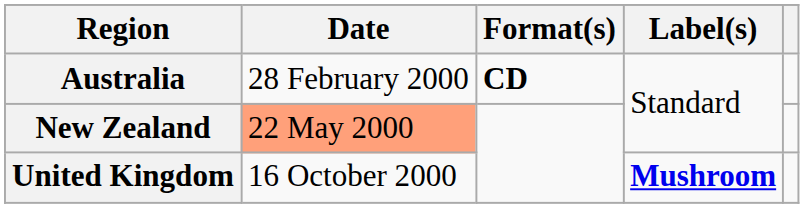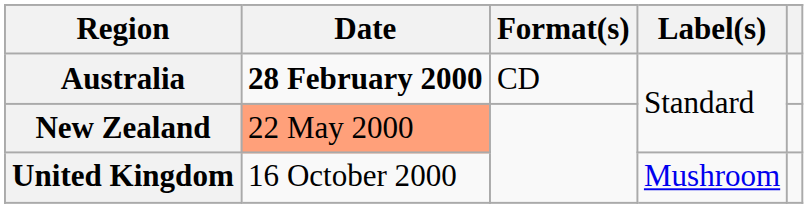(358, 78) normal -> (365, 78) bold
(506, 78) bold -> (518, 78) normal
(703, 176) bold -> (712, 176) normal
